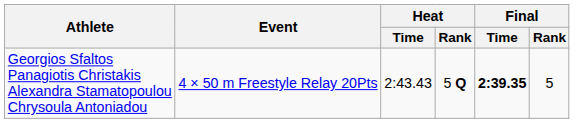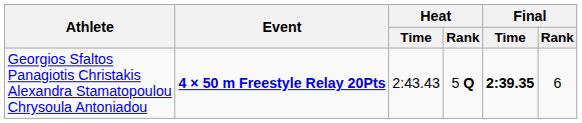(278, 84) normal -> (282, 84) bold
(549, 84) 5 -> (557, 84) 6
